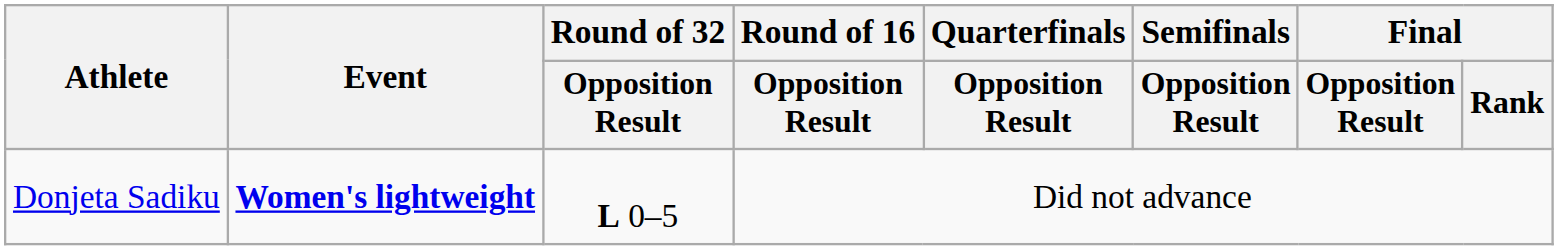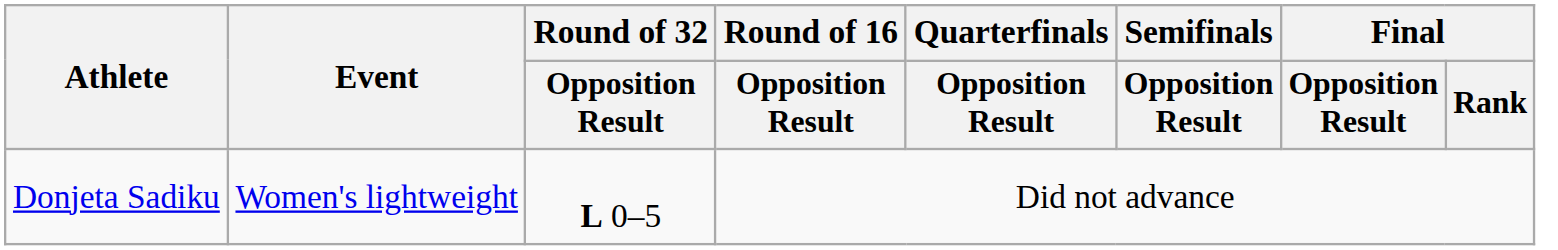(385, 196) bold -> (377, 196) normal
